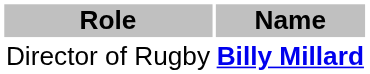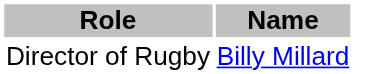(290, 56) bold -> (283, 56) normal
